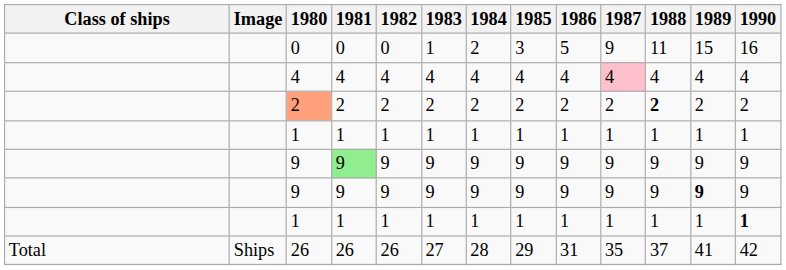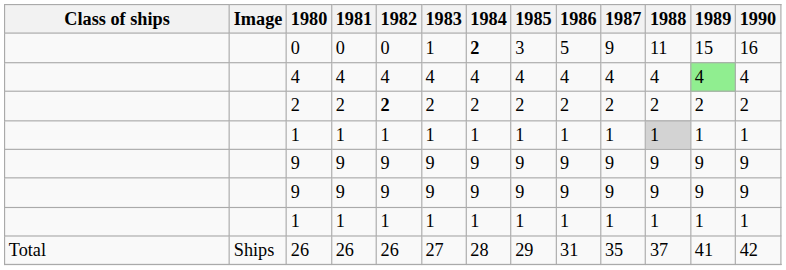(475, 47) normal -> (475, 47) bold
(610, 76) pink background -> (610, 76) no background
(699, 76) no background -> (699, 76) lightgreen background
(295, 105) lightsalmon background -> (295, 105) no background
(385, 105) normal -> (385, 105) bold
(654, 105) bold -> (654, 105) normal
(654, 134) no background -> (654, 134) lightgrey background
(340, 163) lightgreen background -> (340, 163) no background
(699, 192) bold -> (699, 192) normal
(744, 221) bold -> (744, 221) normal
